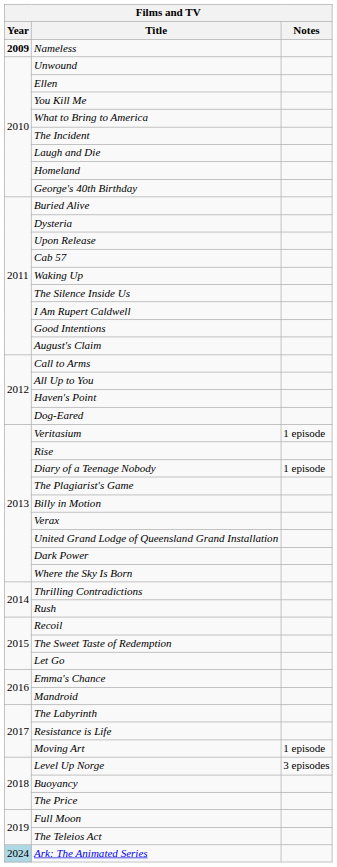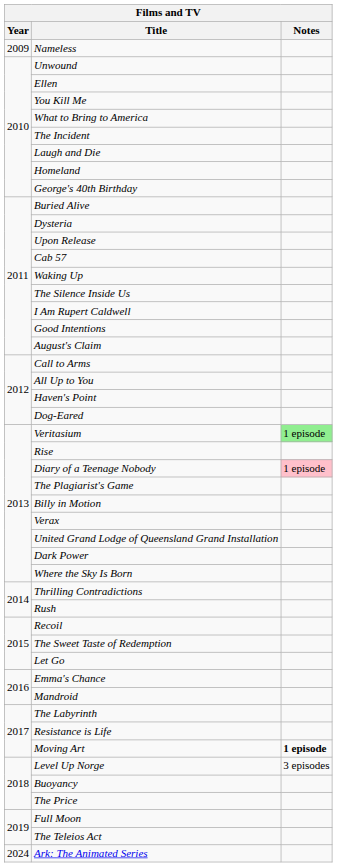(18, 48) bold -> (18, 48) normal
(304, 433) no background -> (304, 433) lightgreen background
(304, 468) no background -> (304, 468) pink background
(304, 748) normal -> (305, 748) bold
(18, 853) lightblue background -> (18, 853) no background
